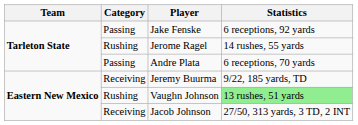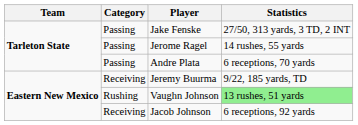(269, 29) 6 receptions, 92 yards -> (287, 29) 27/50, 313 yards, 3 TD, 2 INT
(121, 46) Rushing -> (119, 46) Passing
(287, 112) 27/50, 313 yards, 3 TD, 2 INT -> (269, 112) 6 receptions, 92 yards
